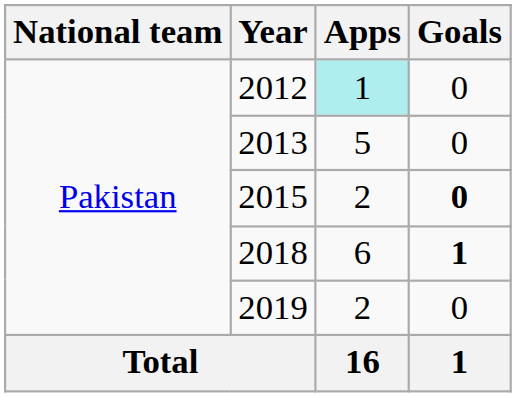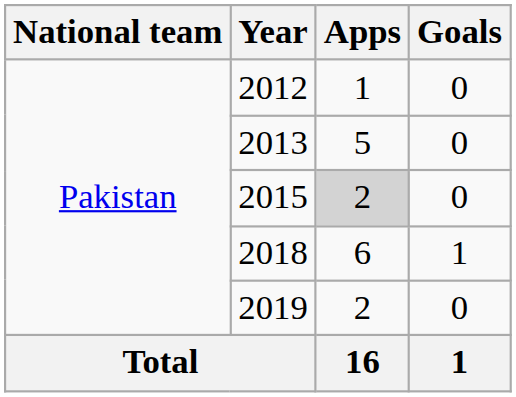(362, 87) paleturquoise background -> (362, 87) no background
(362, 197) no background -> (362, 197) lightgrey background
(459, 197) bold -> (459, 197) normal
(459, 252) bold -> (459, 252) normal
